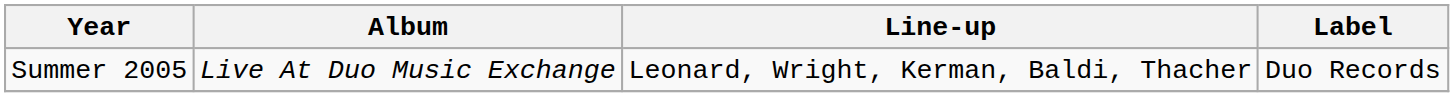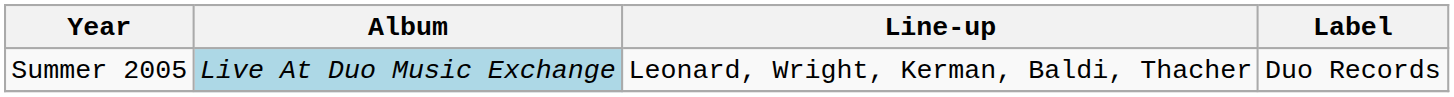(408, 70) no background -> (408, 70) lightblue background
